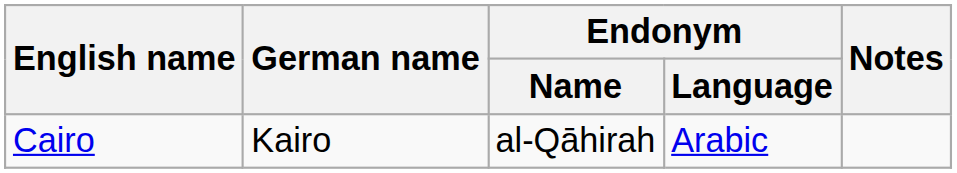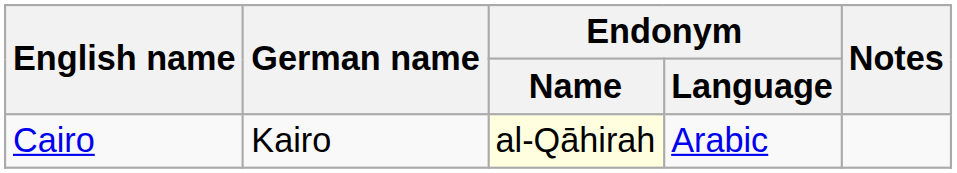(575, 140) no background -> (575, 140) lightyellow background
